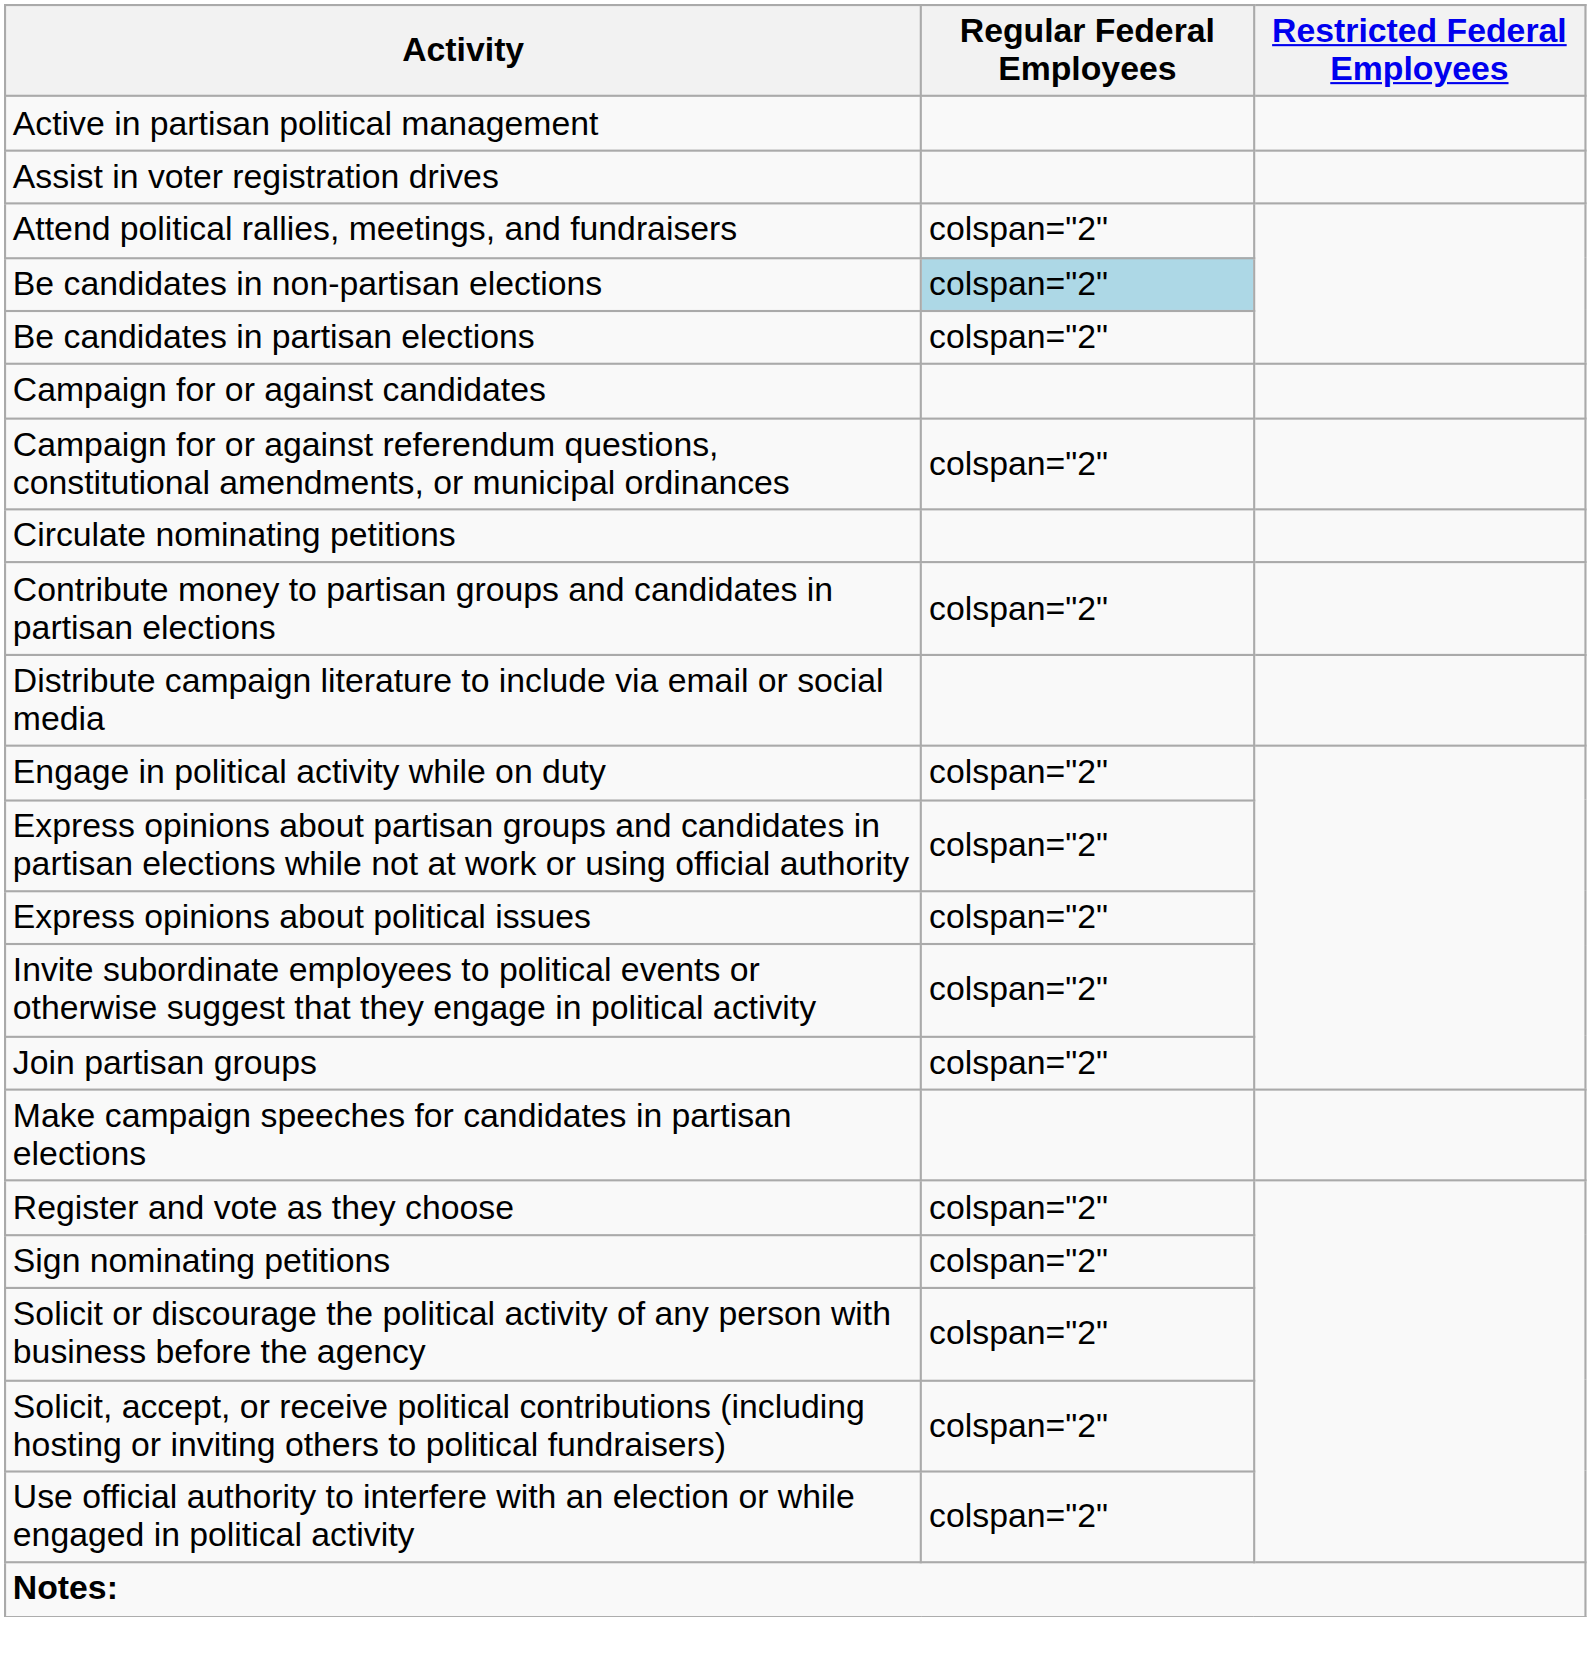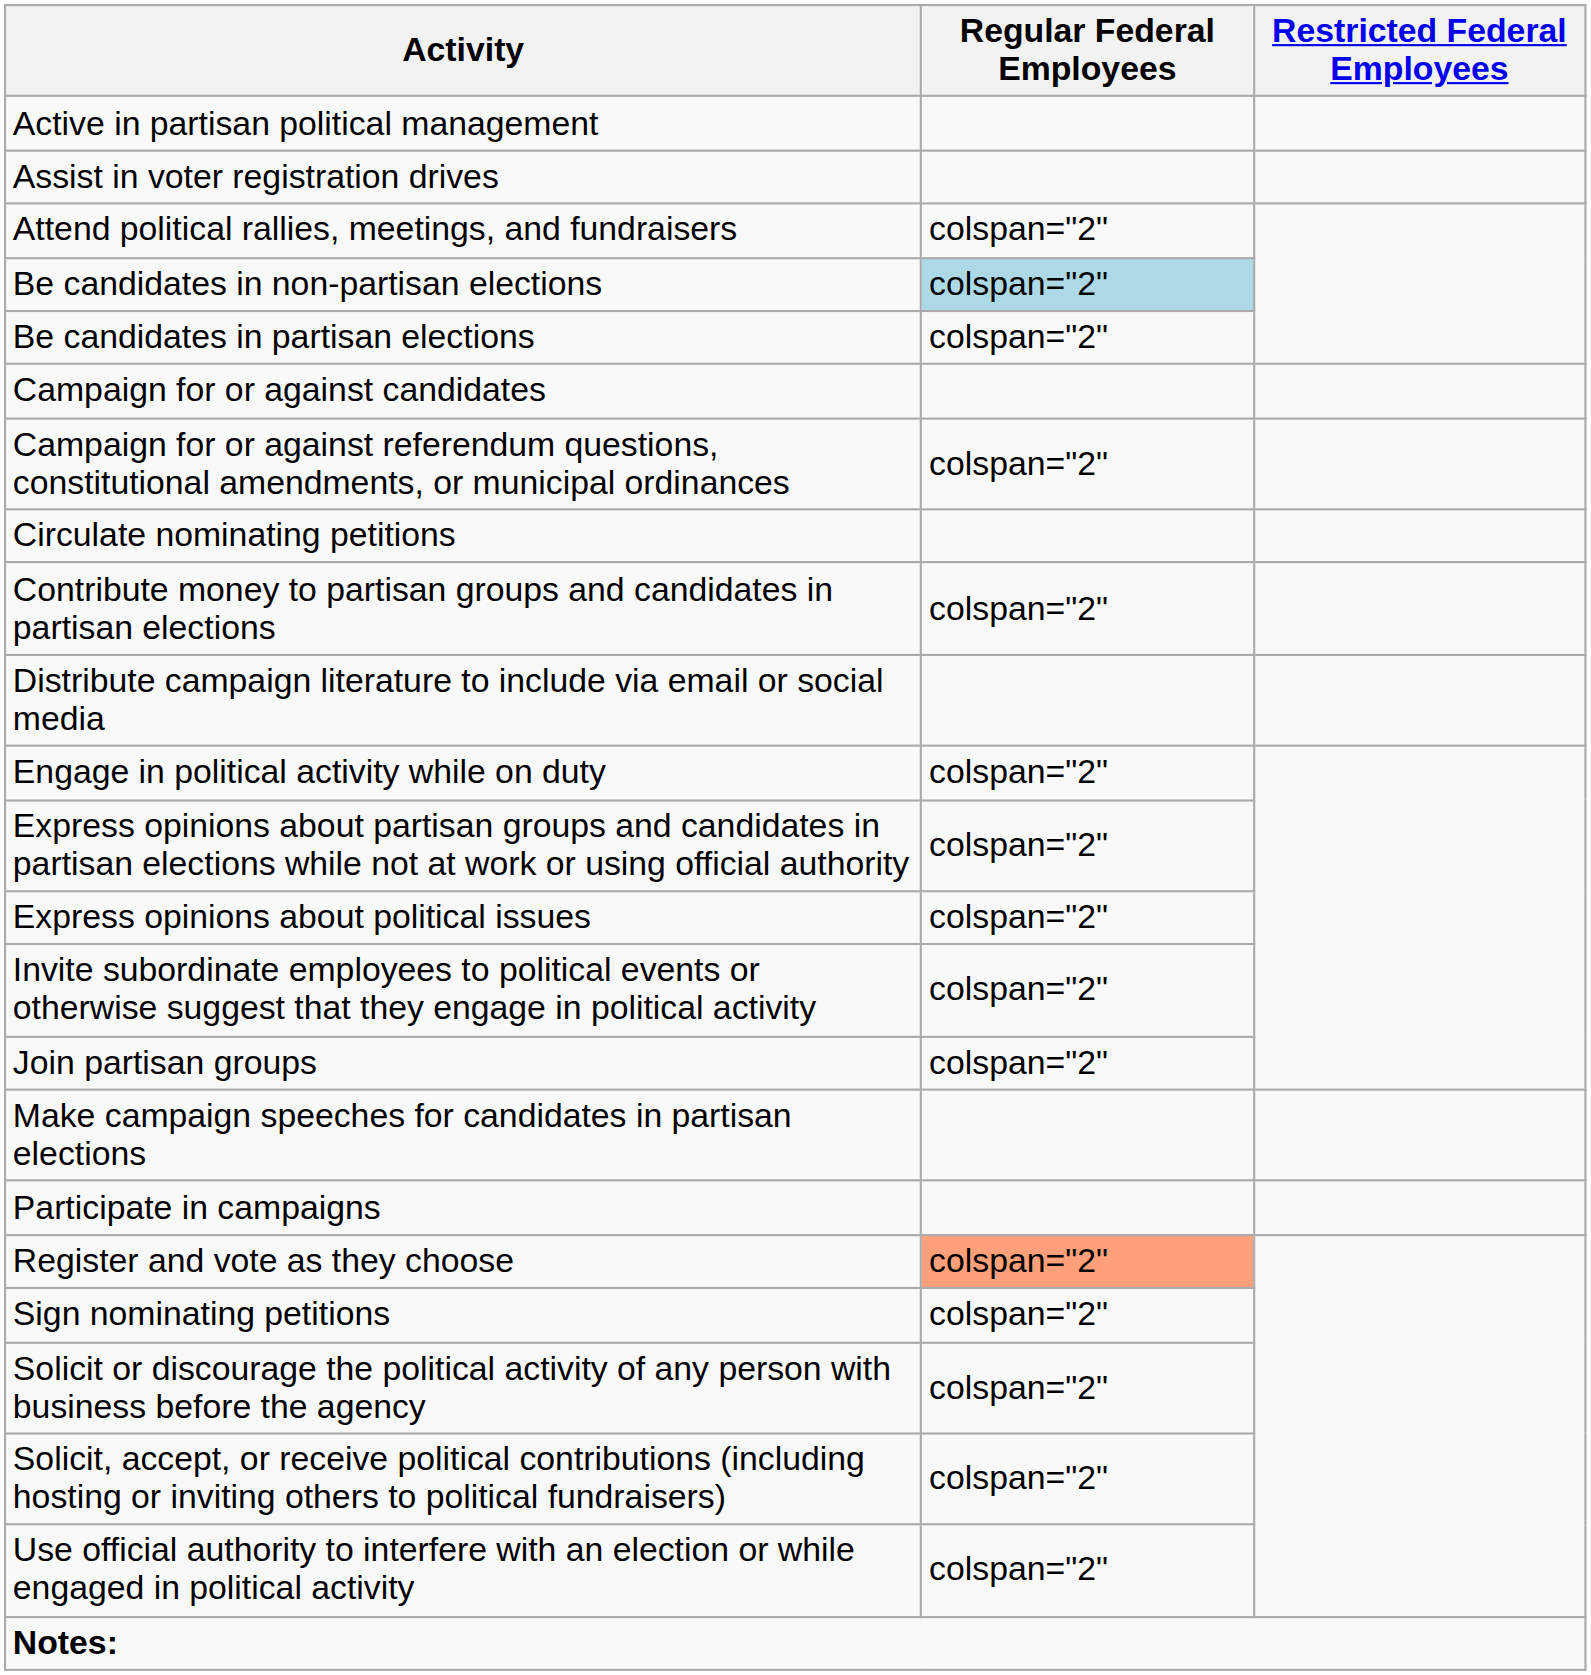+ row: (197, 1207)
(1019, 1207) no background -> (1019, 1260) lightsalmon background
